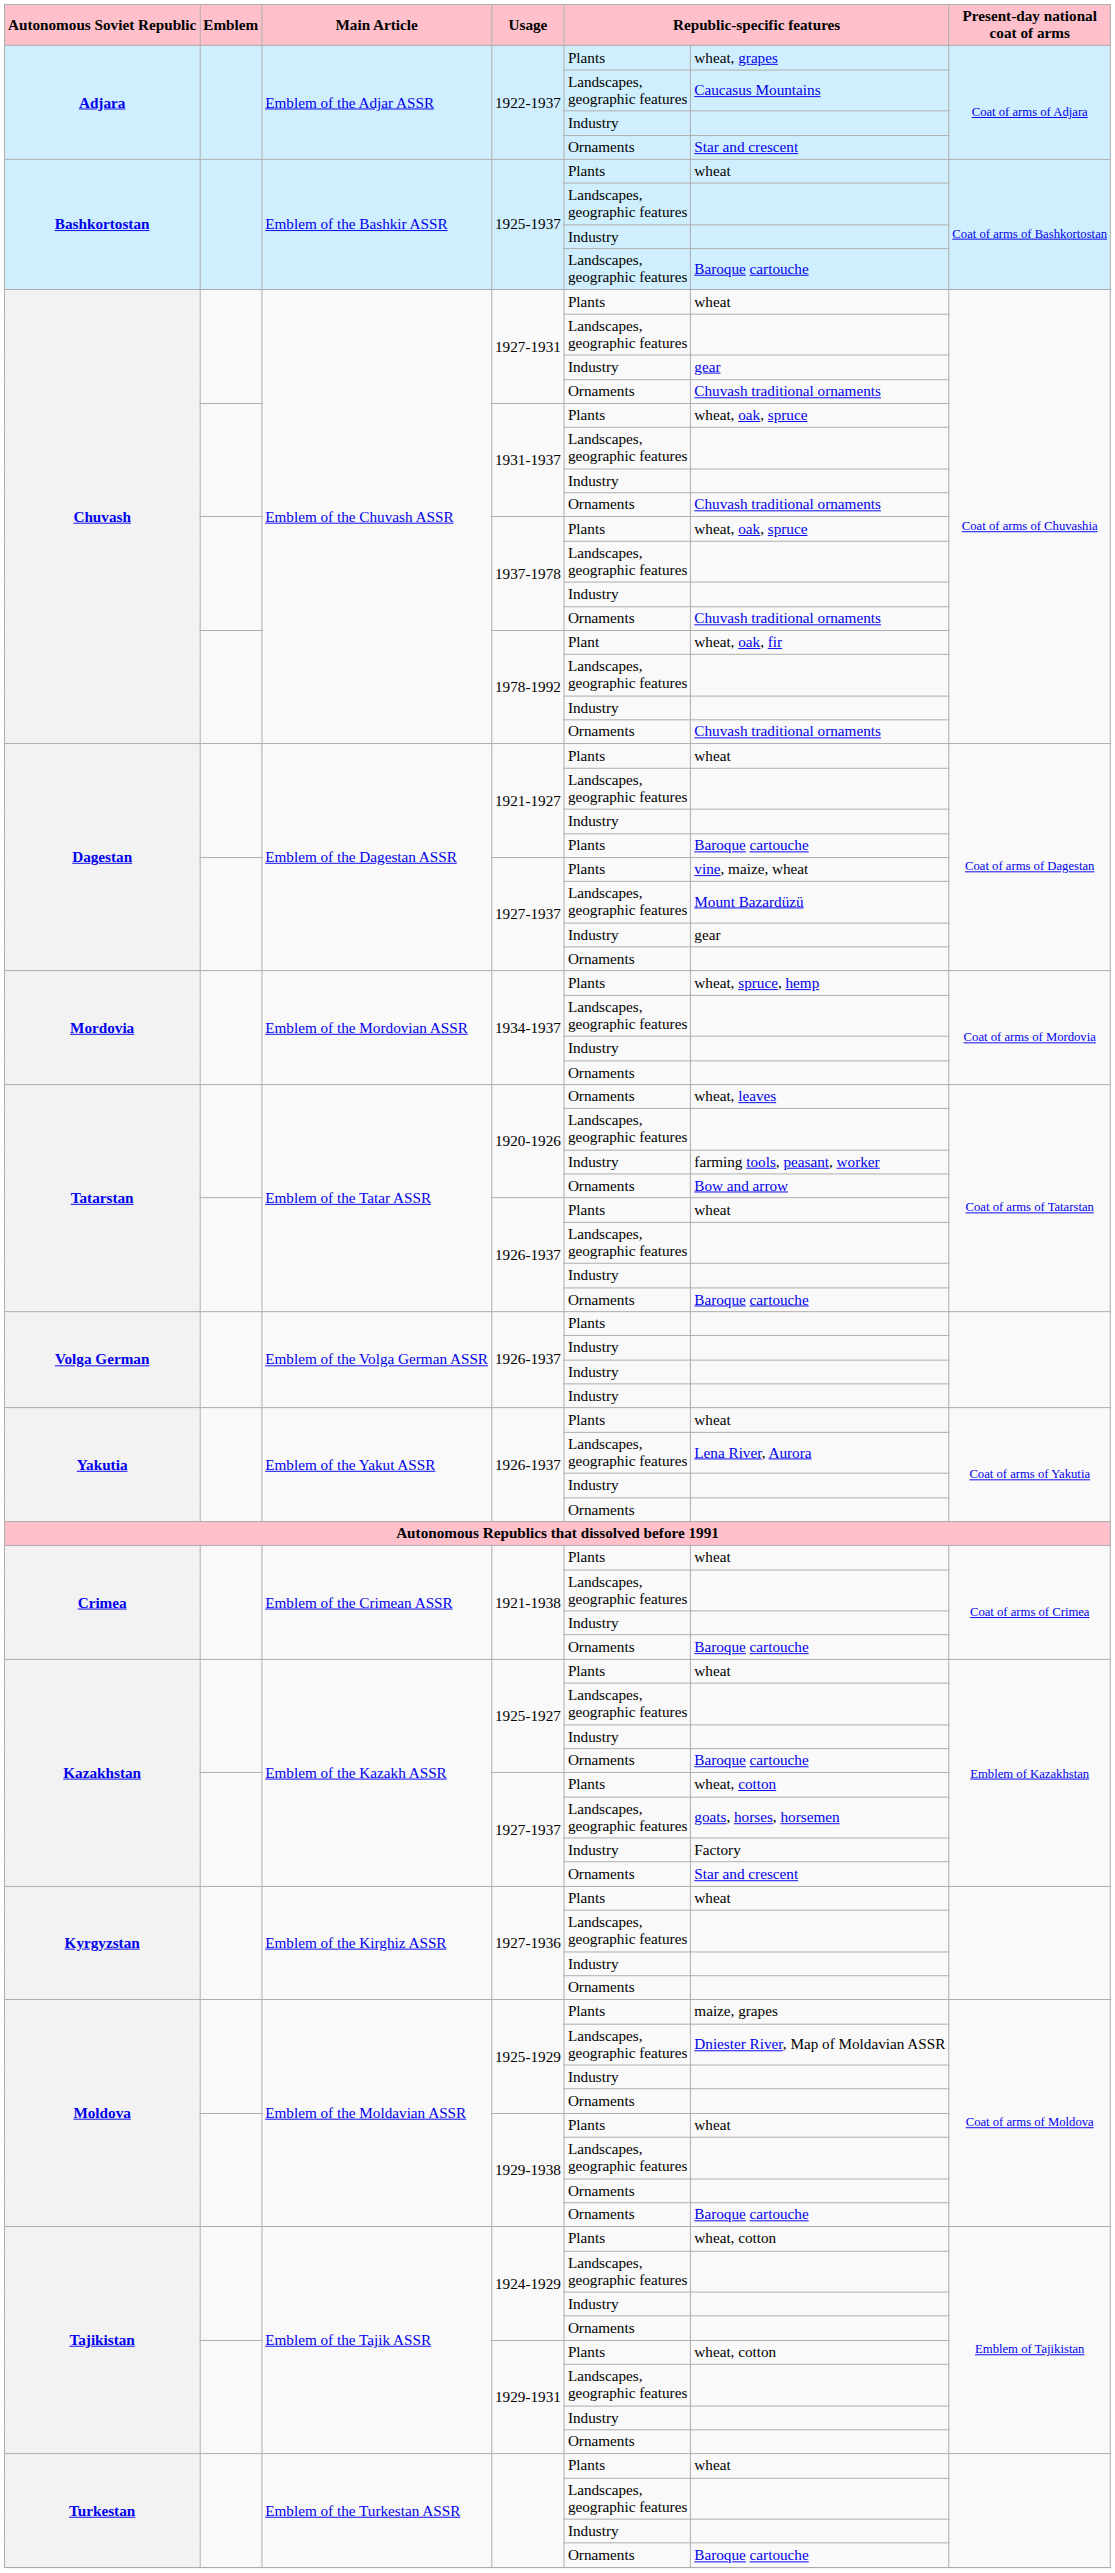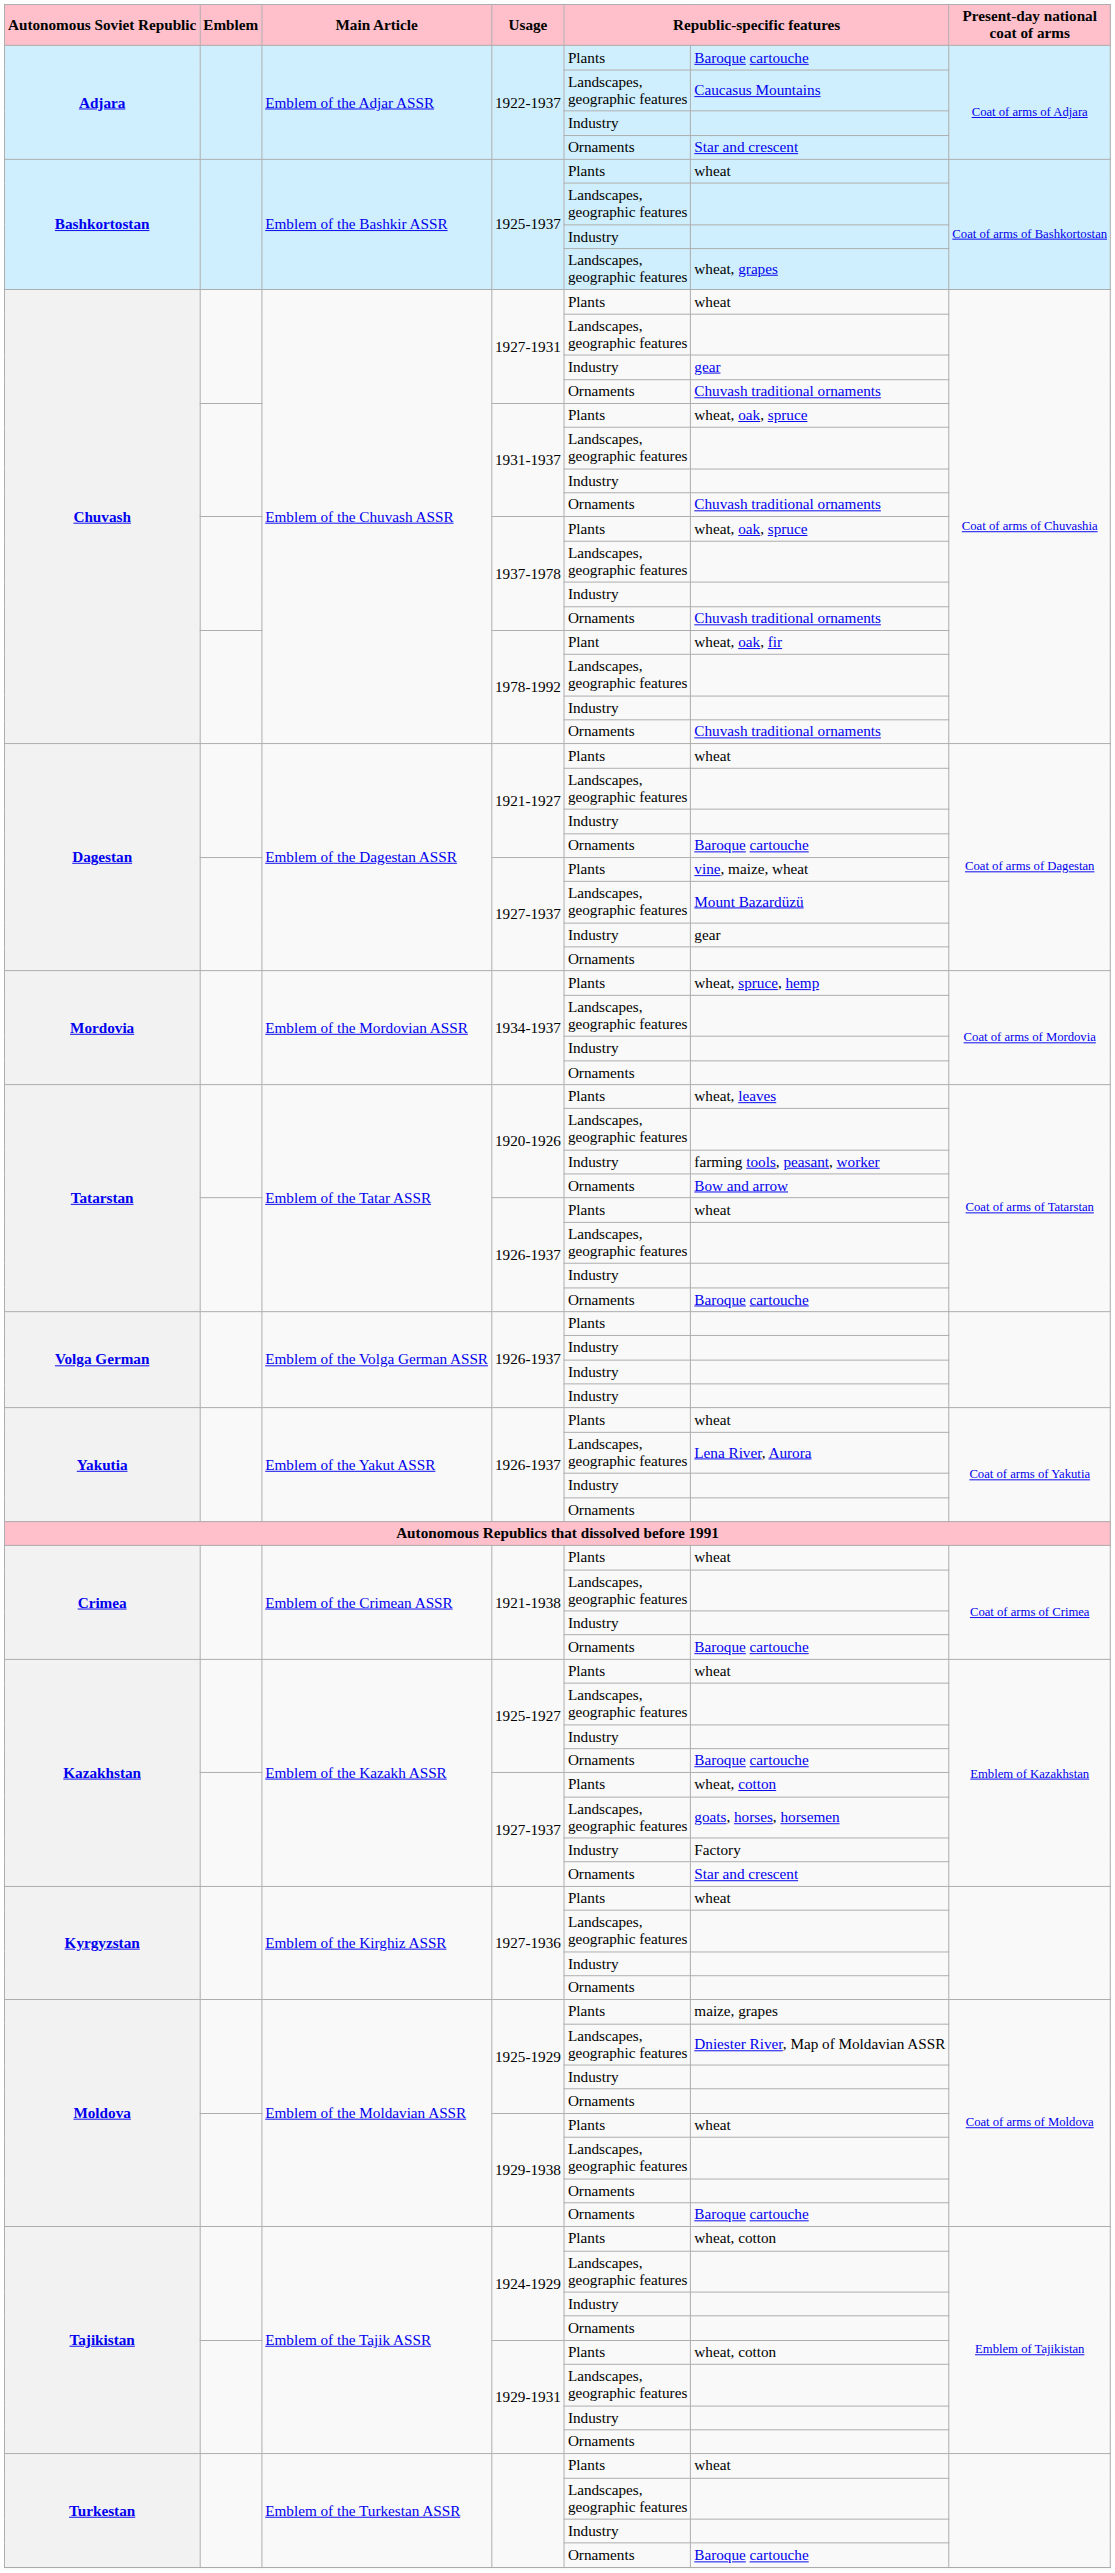(736, 57) wheat, grapes -> (752, 57) Baroque cartouche
(752, 269) Baroque cartouche -> (736, 269) wheat, grapes
(586, 845) Plants -> (601, 845) Ornaments
(601, 1096) Ornaments -> (586, 1096) Plants
